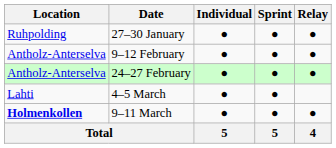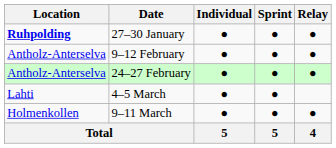(37, 34) normal -> (39, 34) bold
(45, 113) bold -> (43, 113) normal
